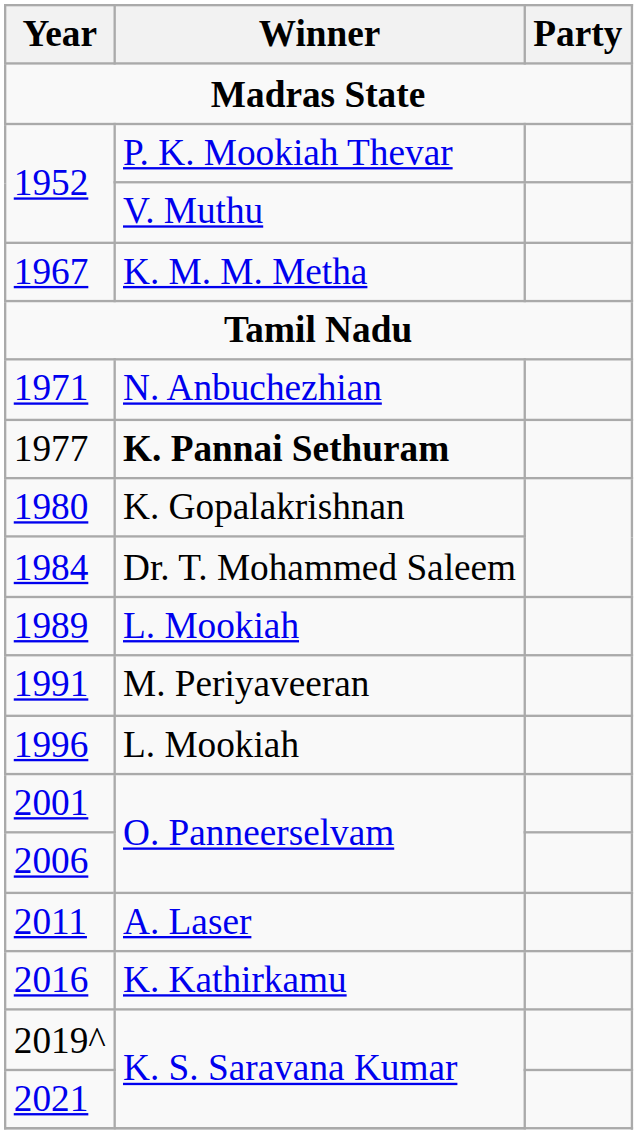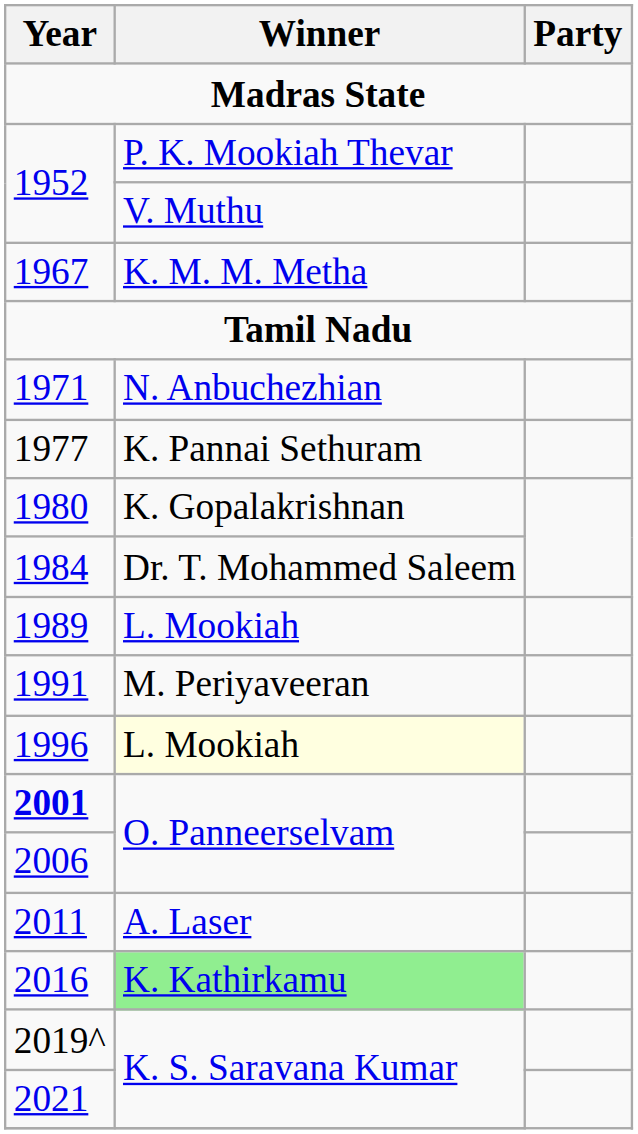(286, 447) bold -> (273, 447) normal
(211, 743) no background -> (211, 743) lightyellow background
(51, 802) normal -> (51, 802) bold
(235, 980) no background -> (235, 980) lightgreen background
